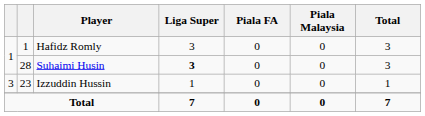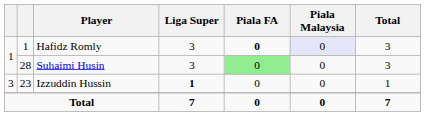(257, 46) normal -> (257, 46) bold
(322, 46) no background -> (322, 46) lavender background
(192, 65) bold -> (192, 65) normal
(257, 65) no background -> (257, 65) lightgreen background
(192, 83) normal -> (192, 83) bold
